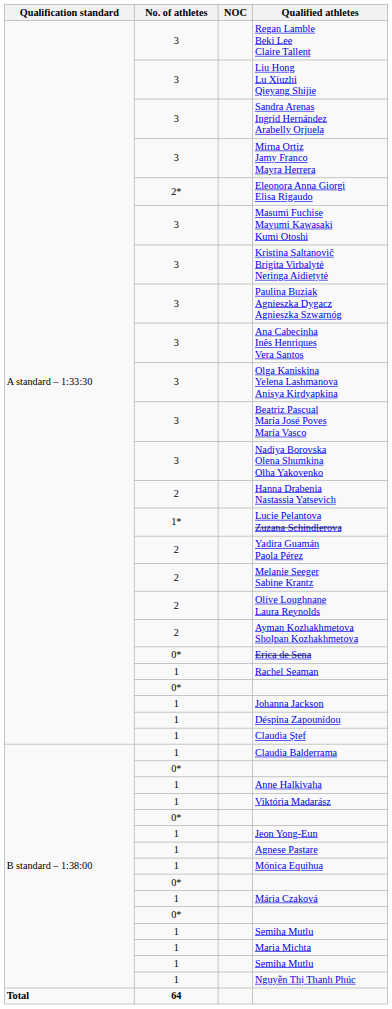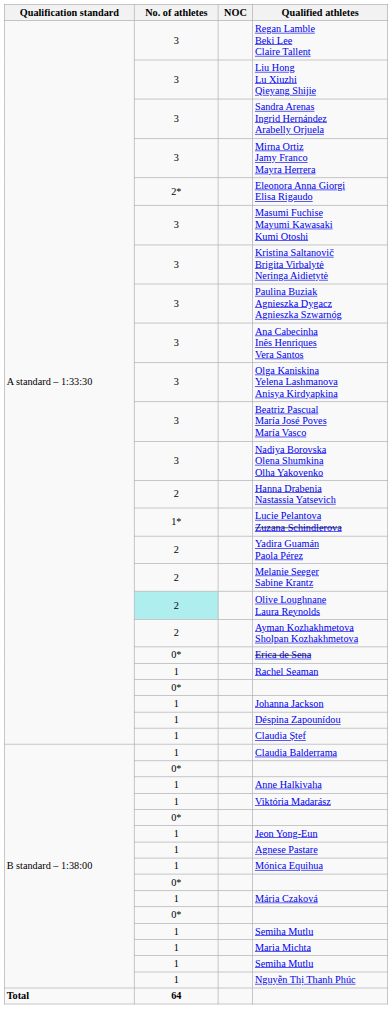(176, 605) no background -> (176, 605) paleturquoise background
